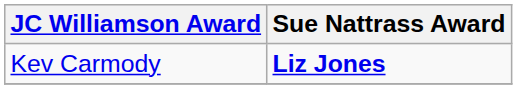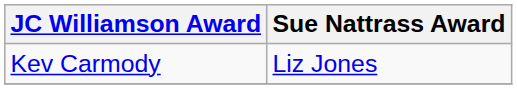(329, 63) bold -> (325, 63) normal
